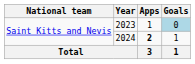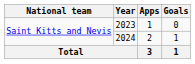(176, 25) lightblue background -> (176, 25) no background
(149, 38) bold -> (149, 38) normal
